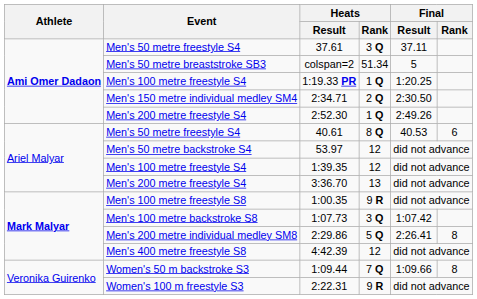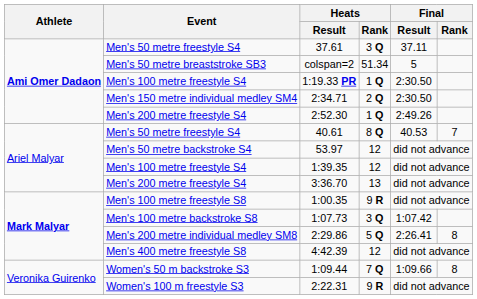(414, 82) 1:20.25 -> (414, 82) 2:30.50
(454, 133) 6 -> (454, 133) 7
